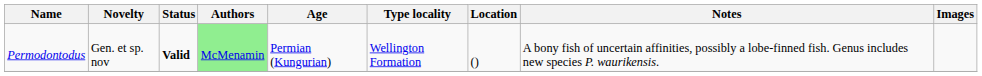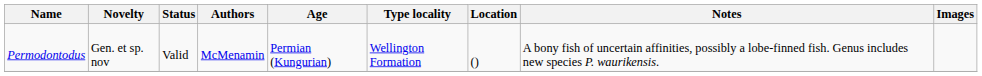(176, 54) bold -> (175, 54) normal
(233, 54) lightgreen background -> (233, 54) no background
